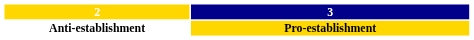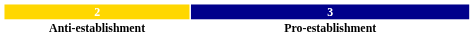(330, 28) gold background -> (330, 28) no background
